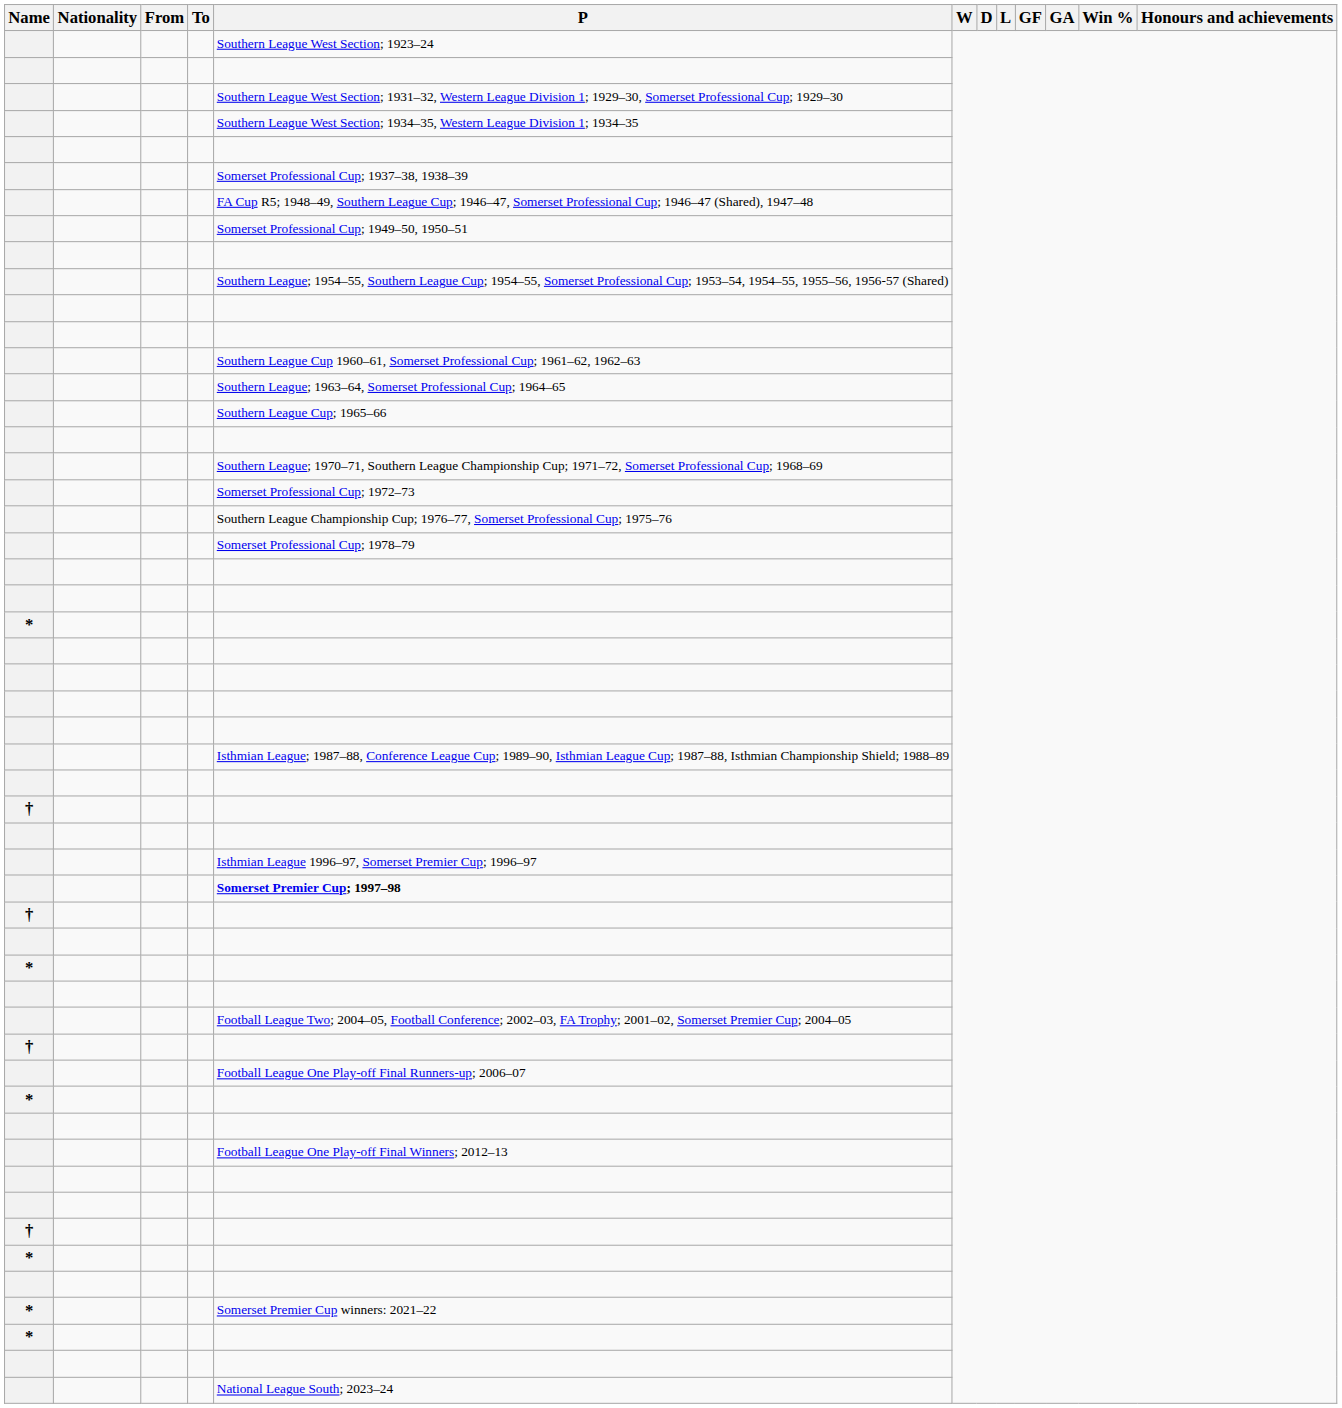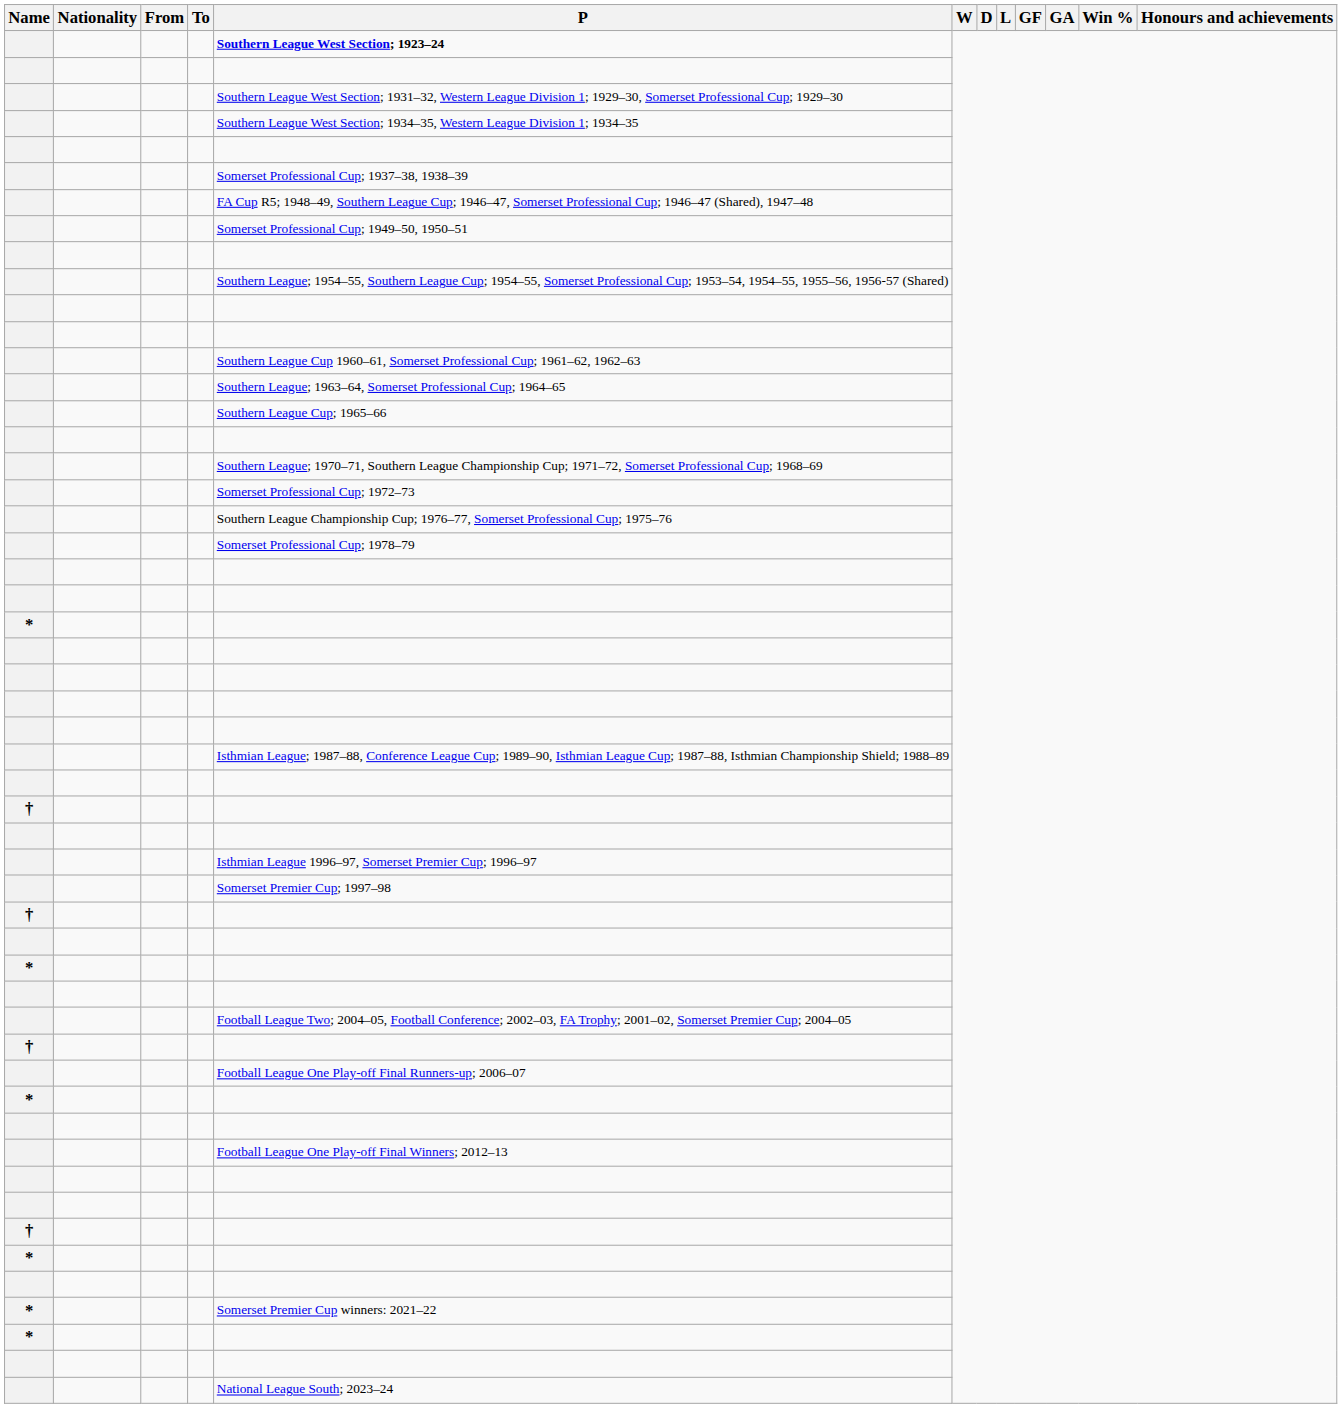(325, 44) normal -> (331, 44) bold
(309, 888) bold -> (304, 888) normal
